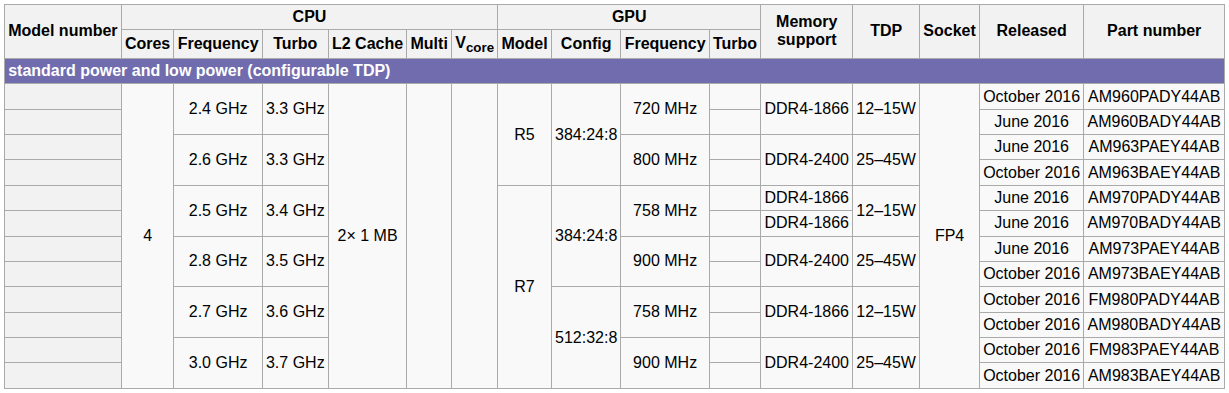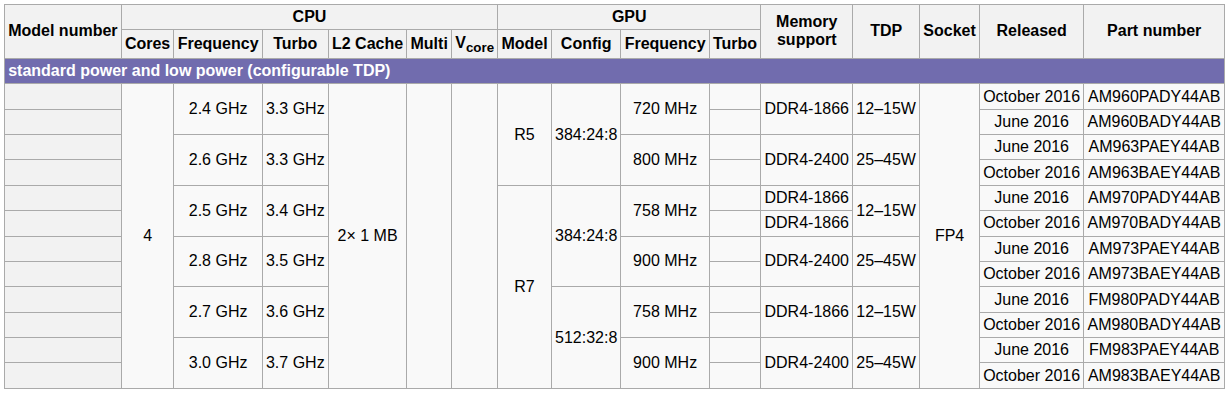(1032, 223) June 2016 -> (1032, 223) October 2016
(1032, 299) October 2016 -> (1032, 299) June 2016
(1032, 350) October 2016 -> (1032, 350) June 2016
